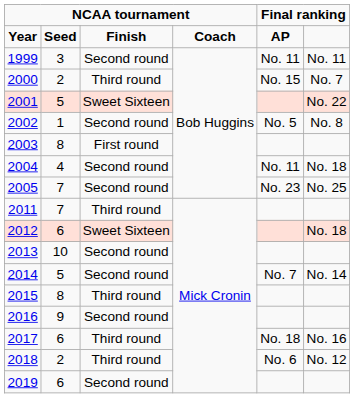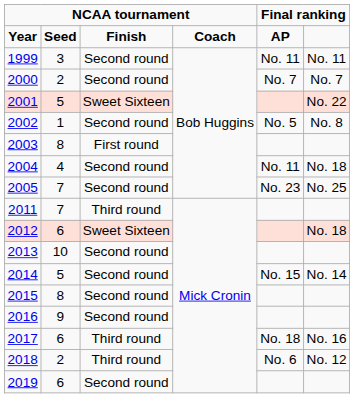(126, 79) Third round -> (126, 79) Second round
(280, 79) No. 15 -> (280, 79) No. 7
(280, 274) No. 7 -> (280, 274) No. 15
(126, 295) Third round -> (126, 295) Second round
